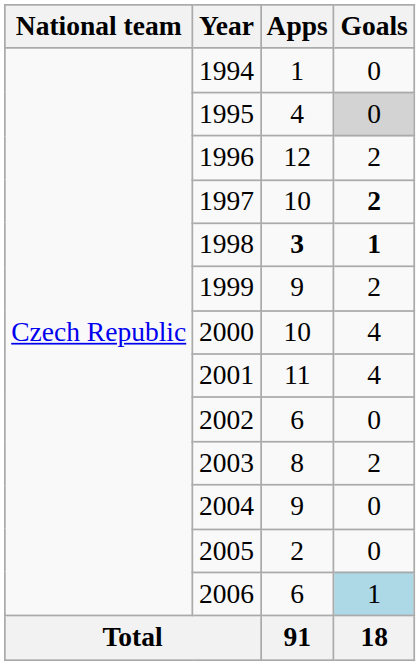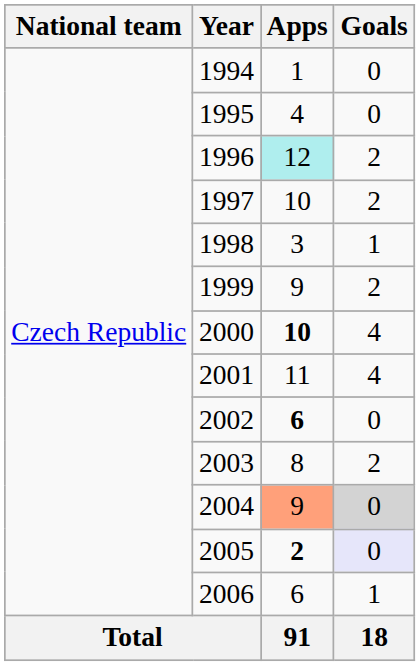(374, 113) lightgrey background -> (374, 113) no background
(297, 157) no background -> (297, 157) paleturquoise background
(374, 200) bold -> (374, 200) normal
(297, 244) bold -> (297, 244) normal
(374, 244) bold -> (374, 244) normal
(297, 331) normal -> (297, 331) bold
(297, 419) normal -> (297, 419) bold
(297, 506) no background -> (297, 506) lightsalmon background
(374, 506) no background -> (374, 506) lightgrey background
(297, 550) normal -> (297, 550) bold
(374, 550) no background -> (374, 550) lavender background
(374, 593) lightblue background -> (374, 593) no background
